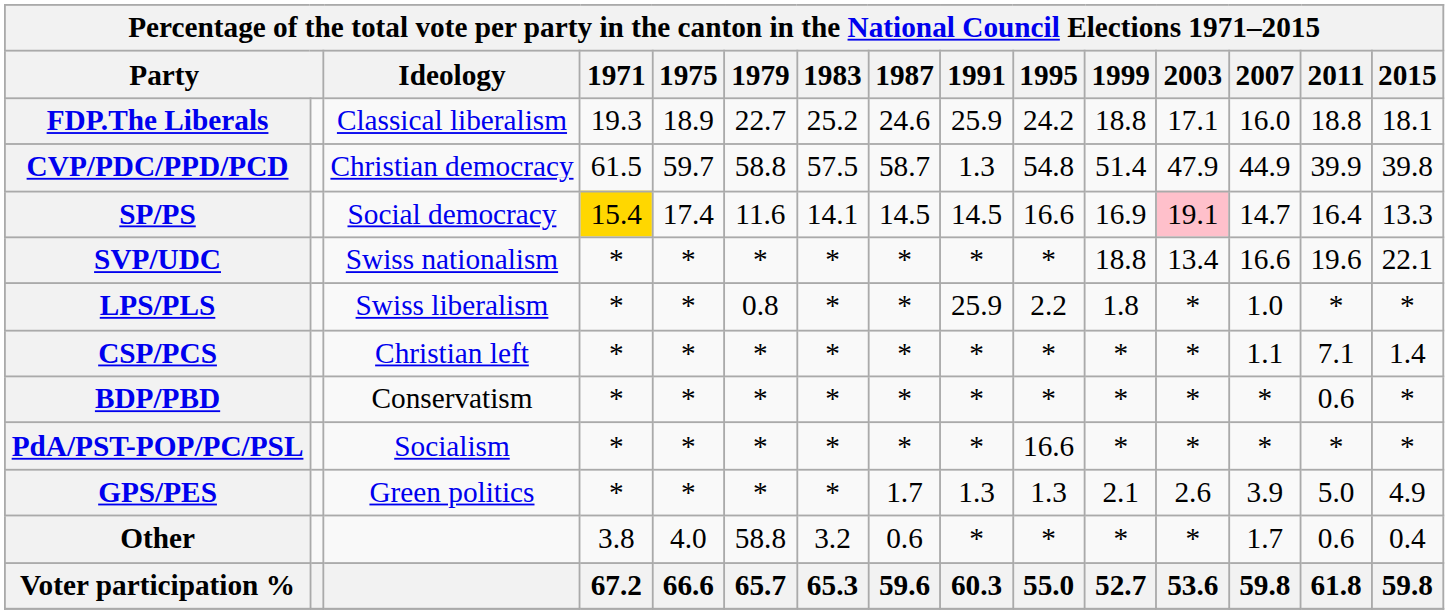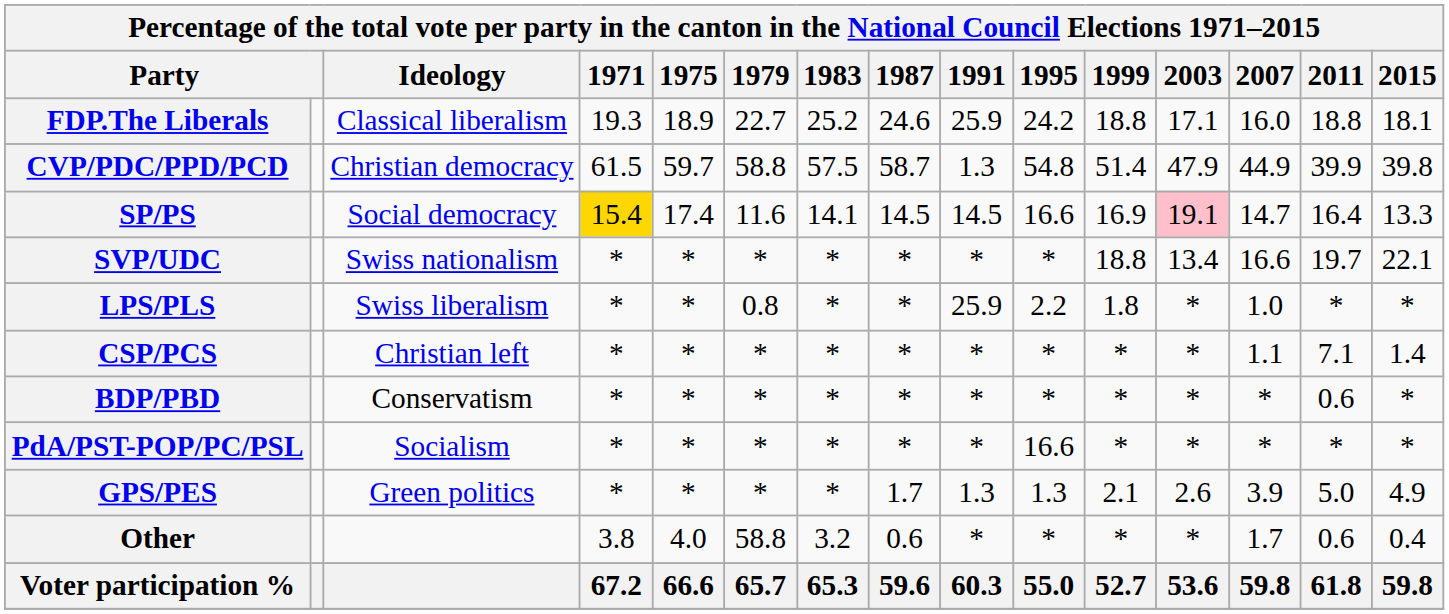(1336, 259) 19.6 -> (1336, 259) 19.7
